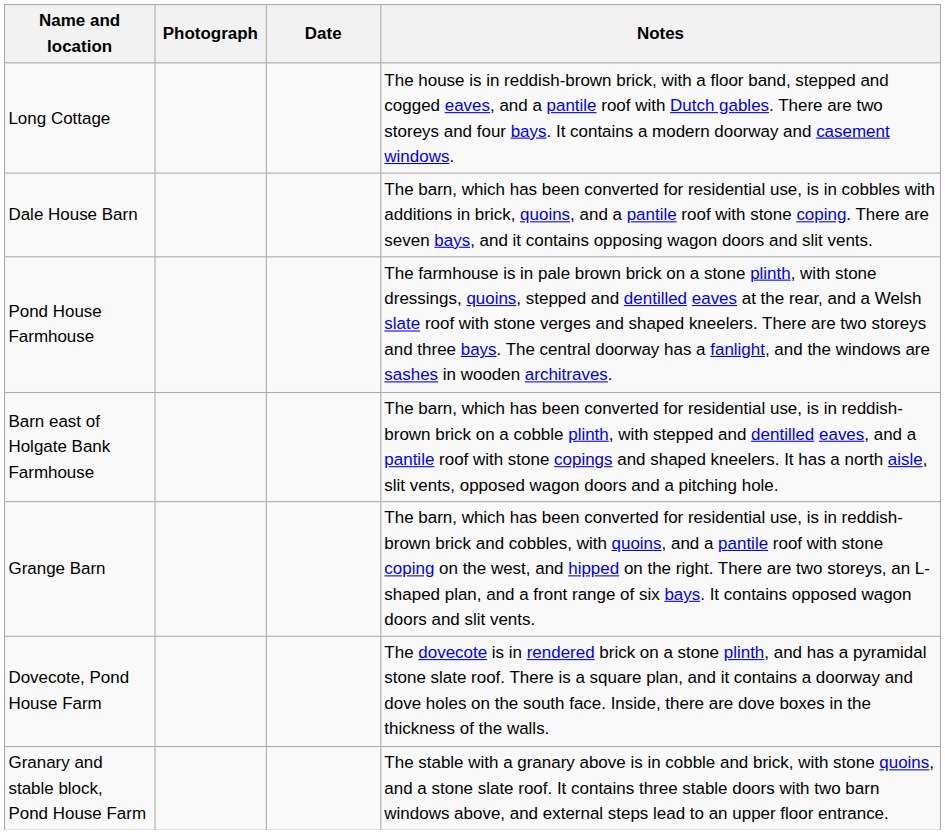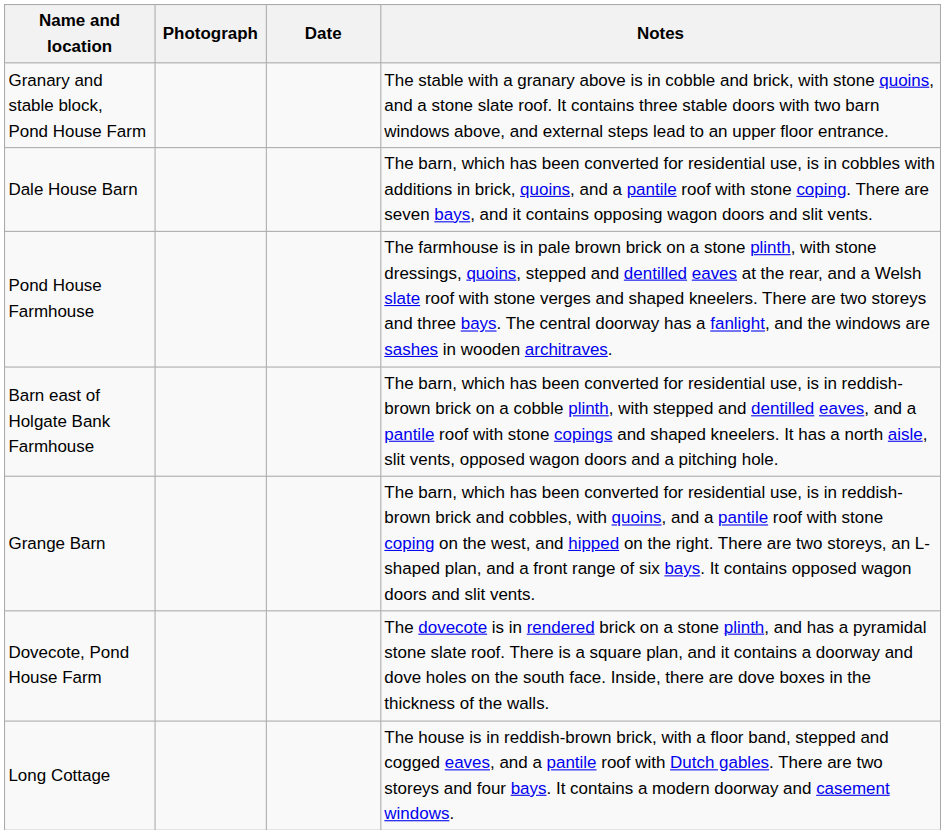rows swapped: (59, 117) <-> (77, 788)
